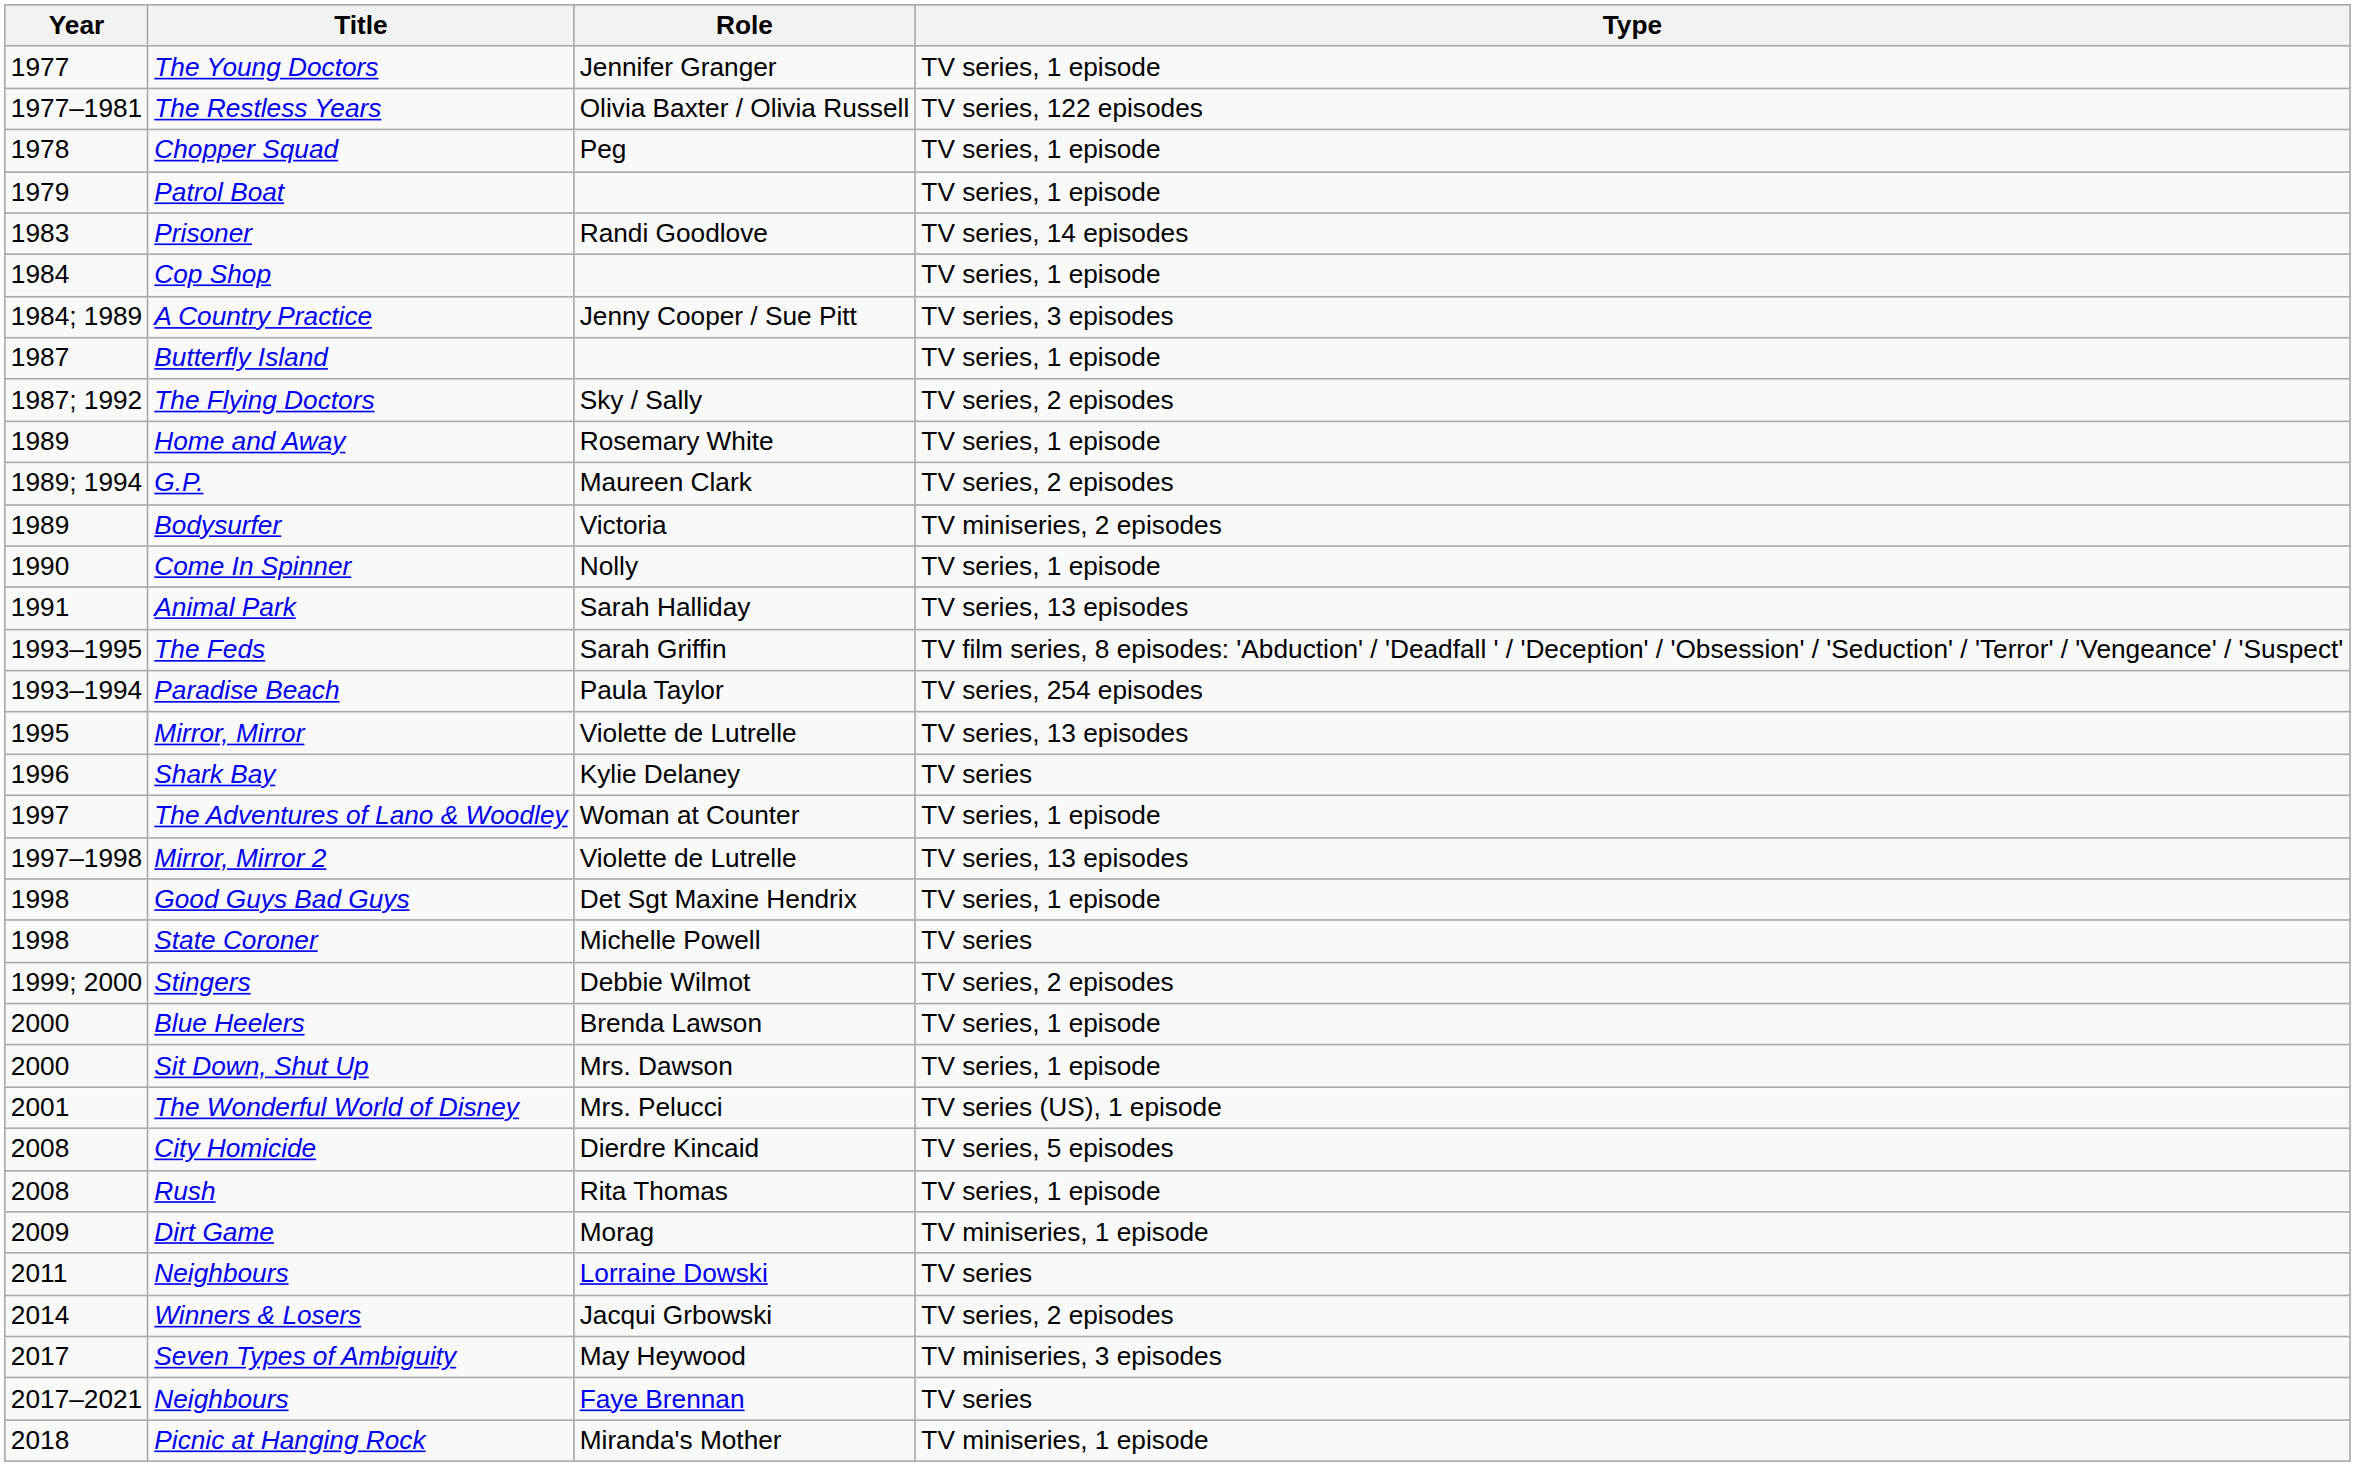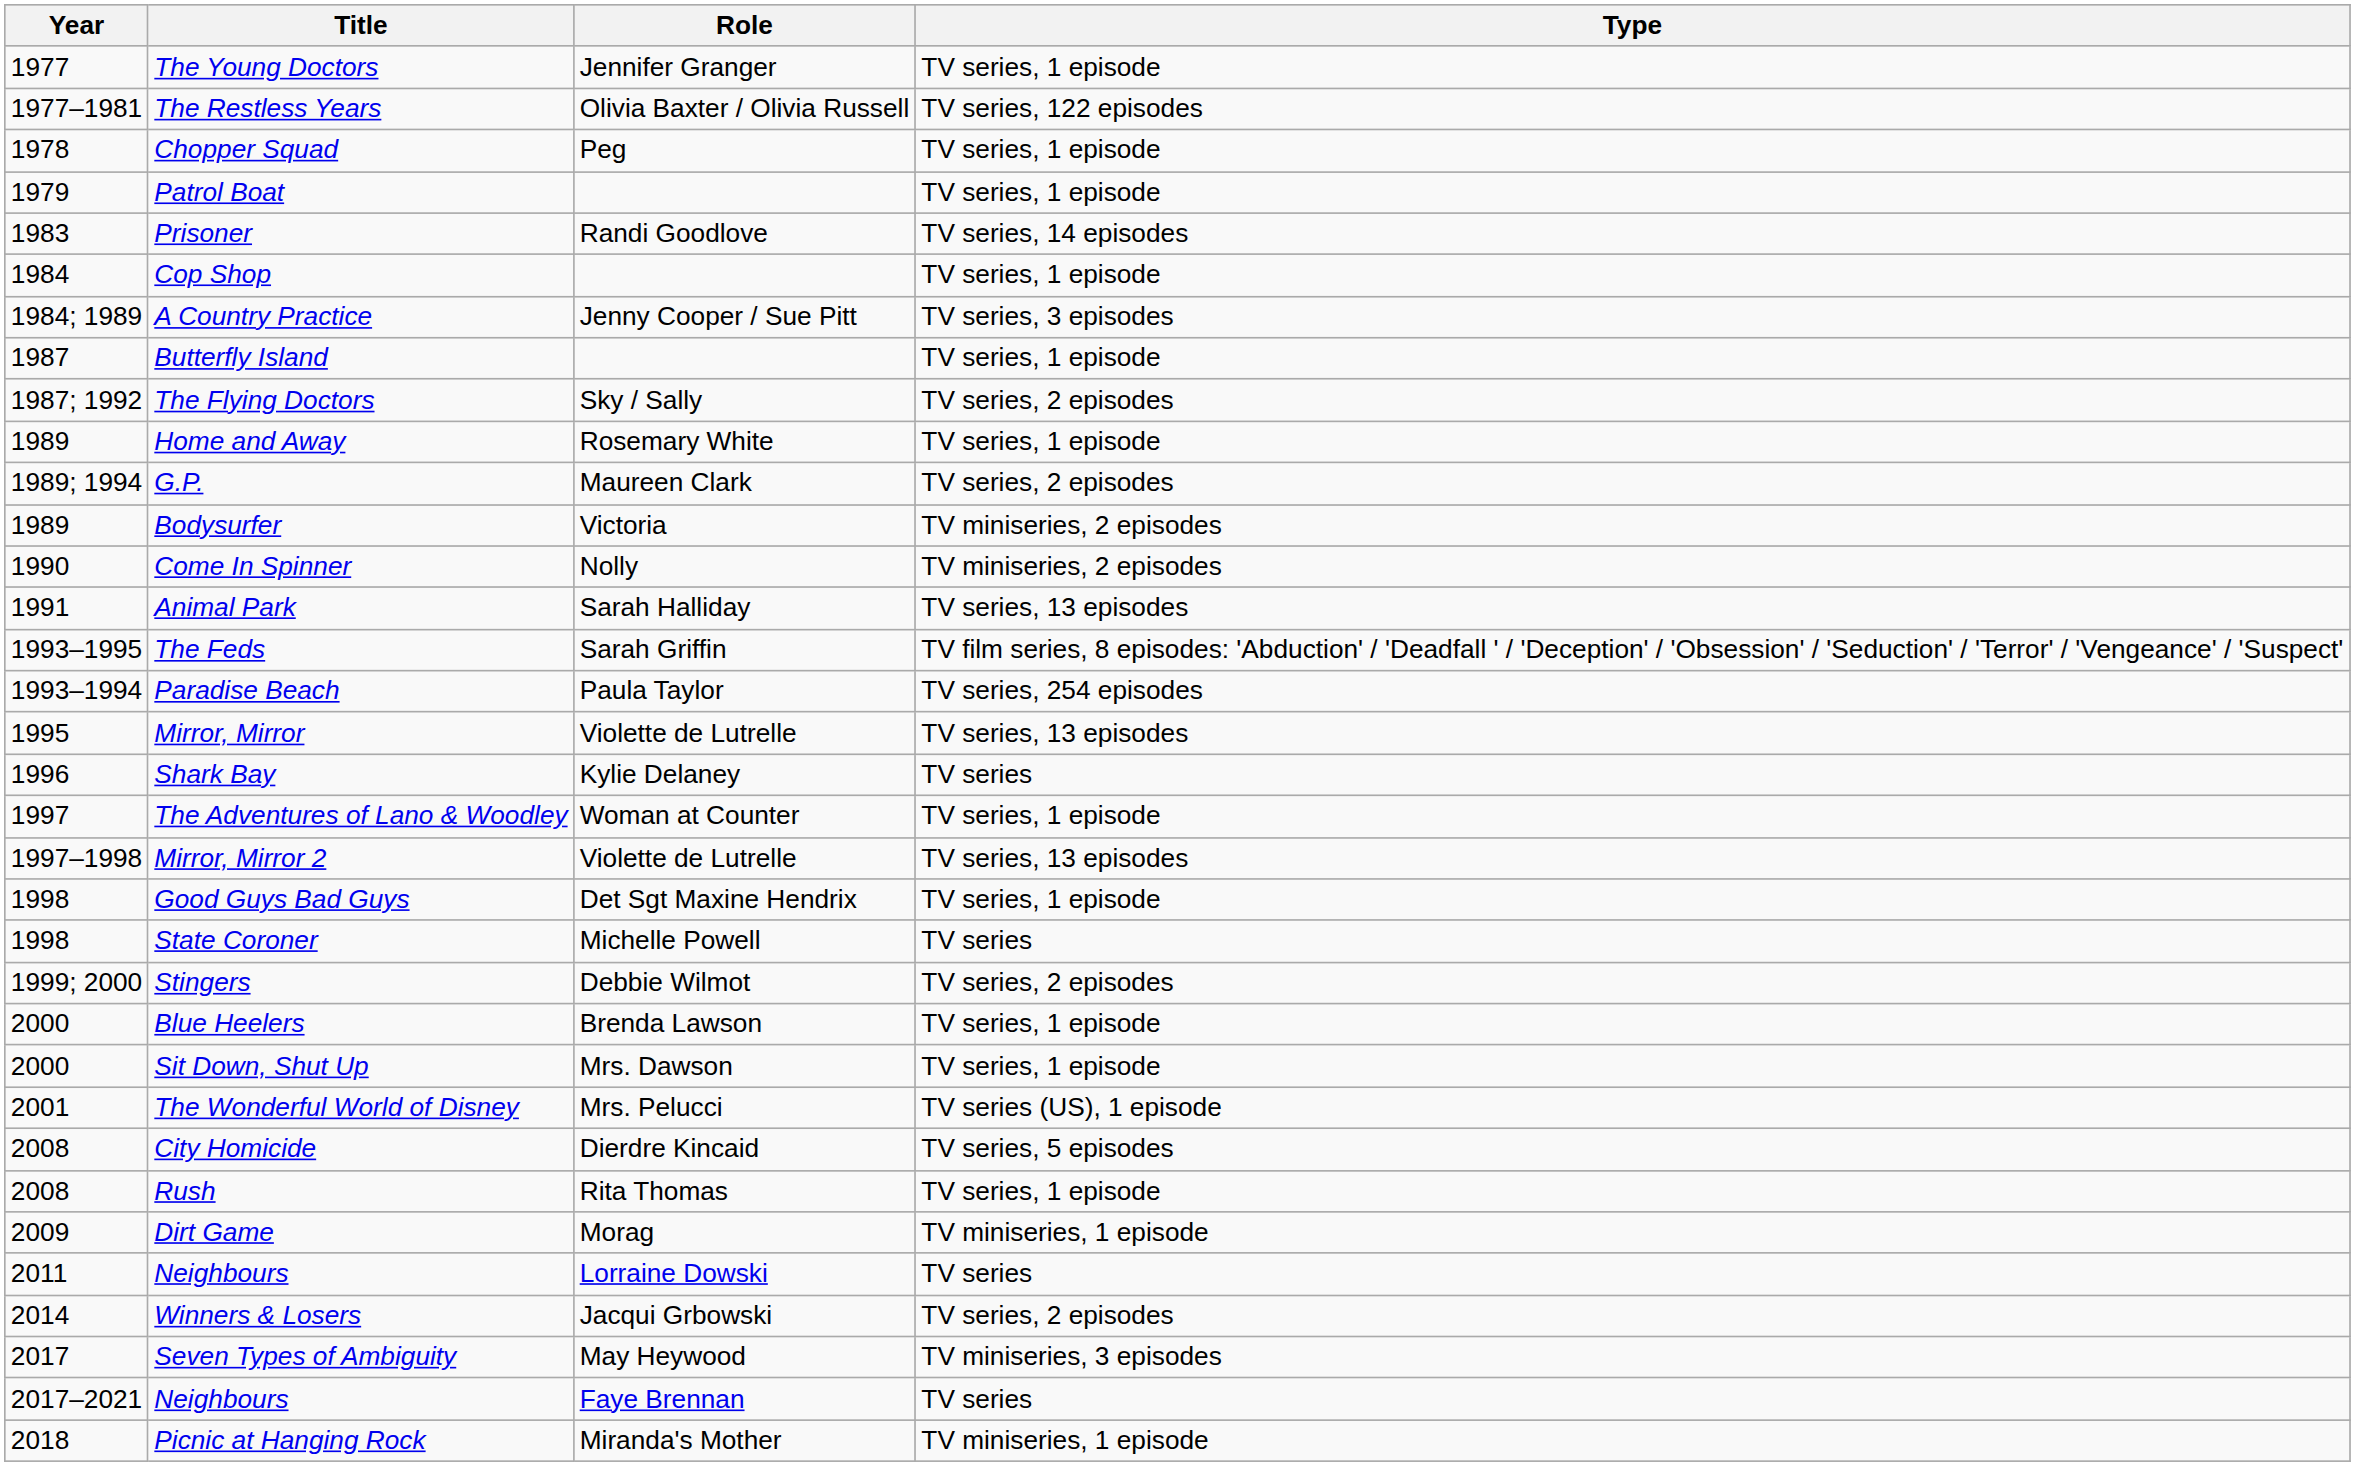(1041, 566) TV series, 1 episode -> (1072, 566) TV miniseries, 2 episodes
